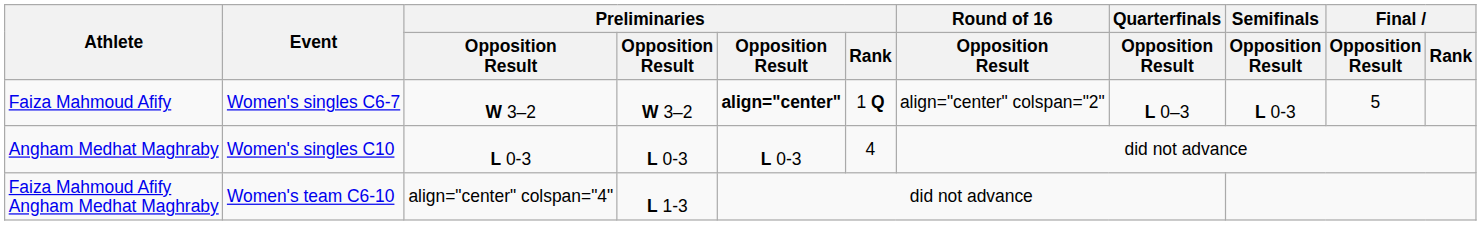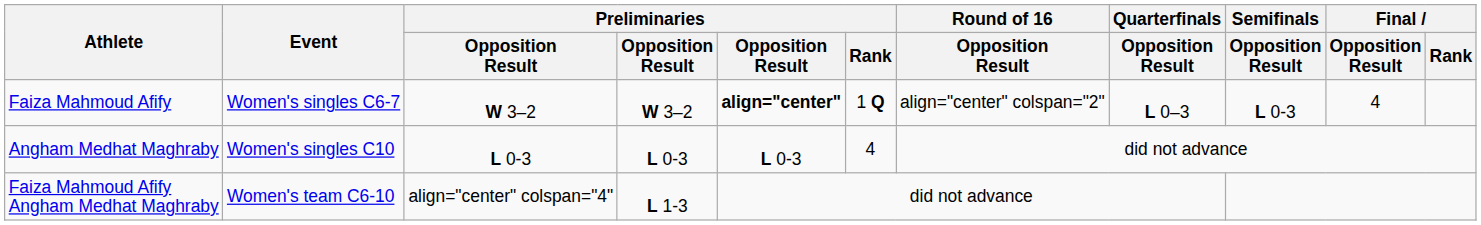(1375, 103) 5 -> (1375, 103) 4
